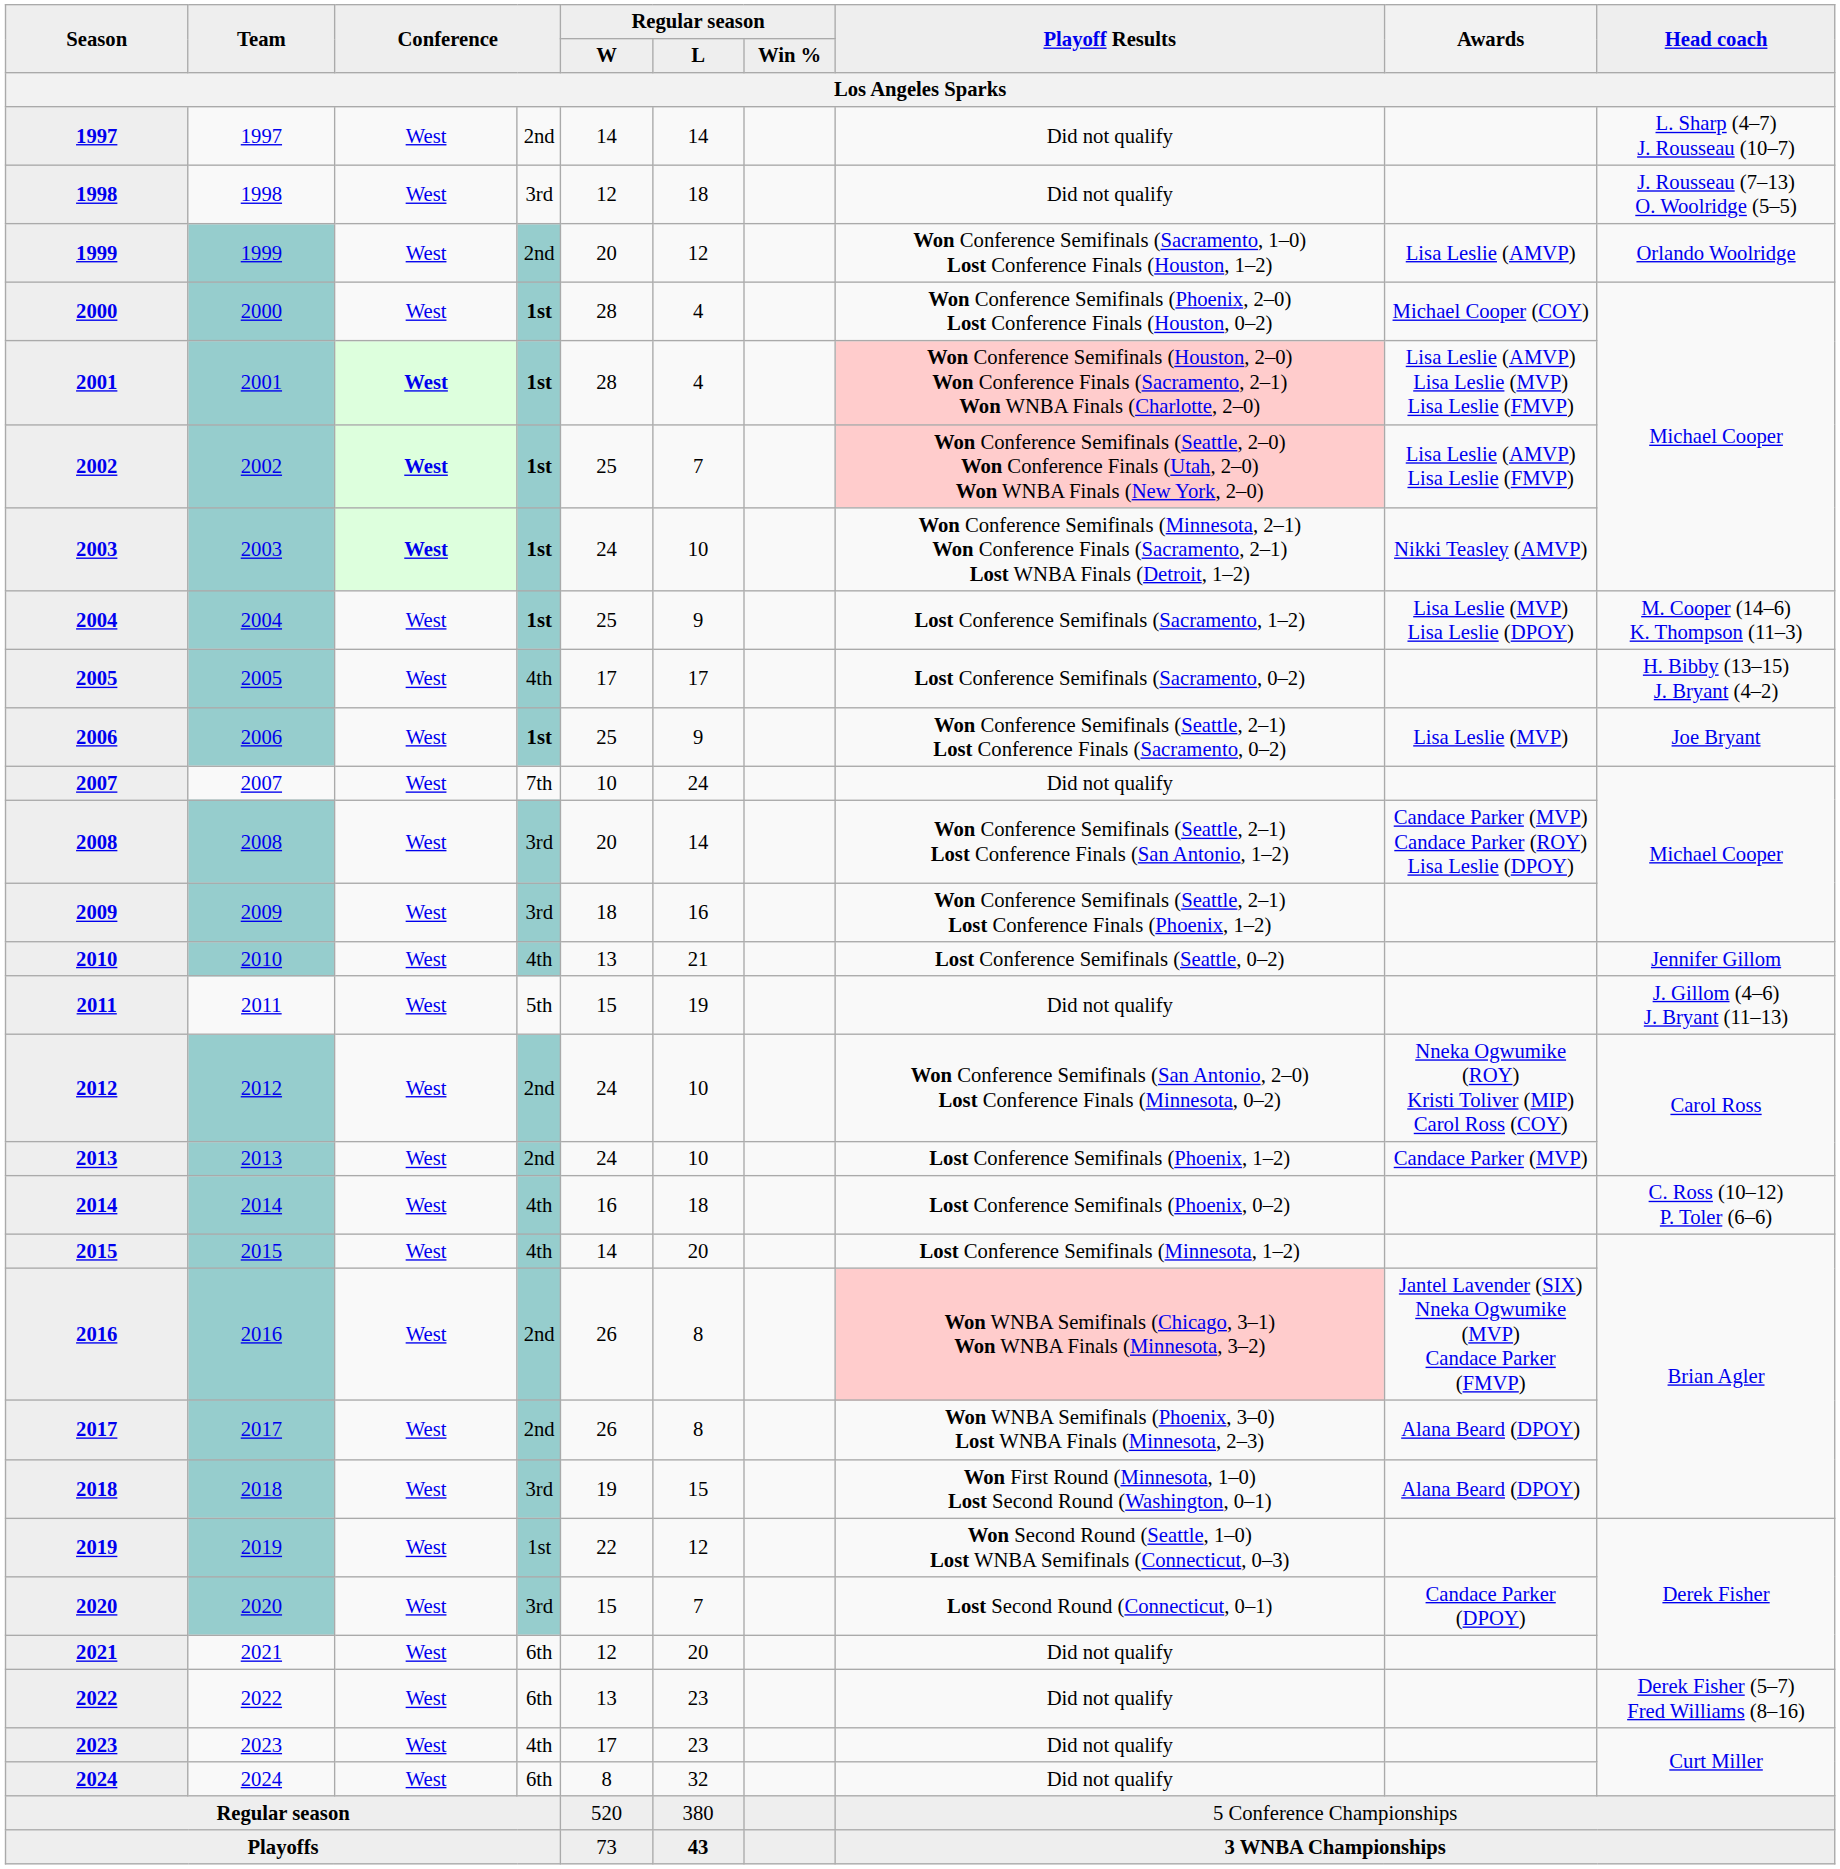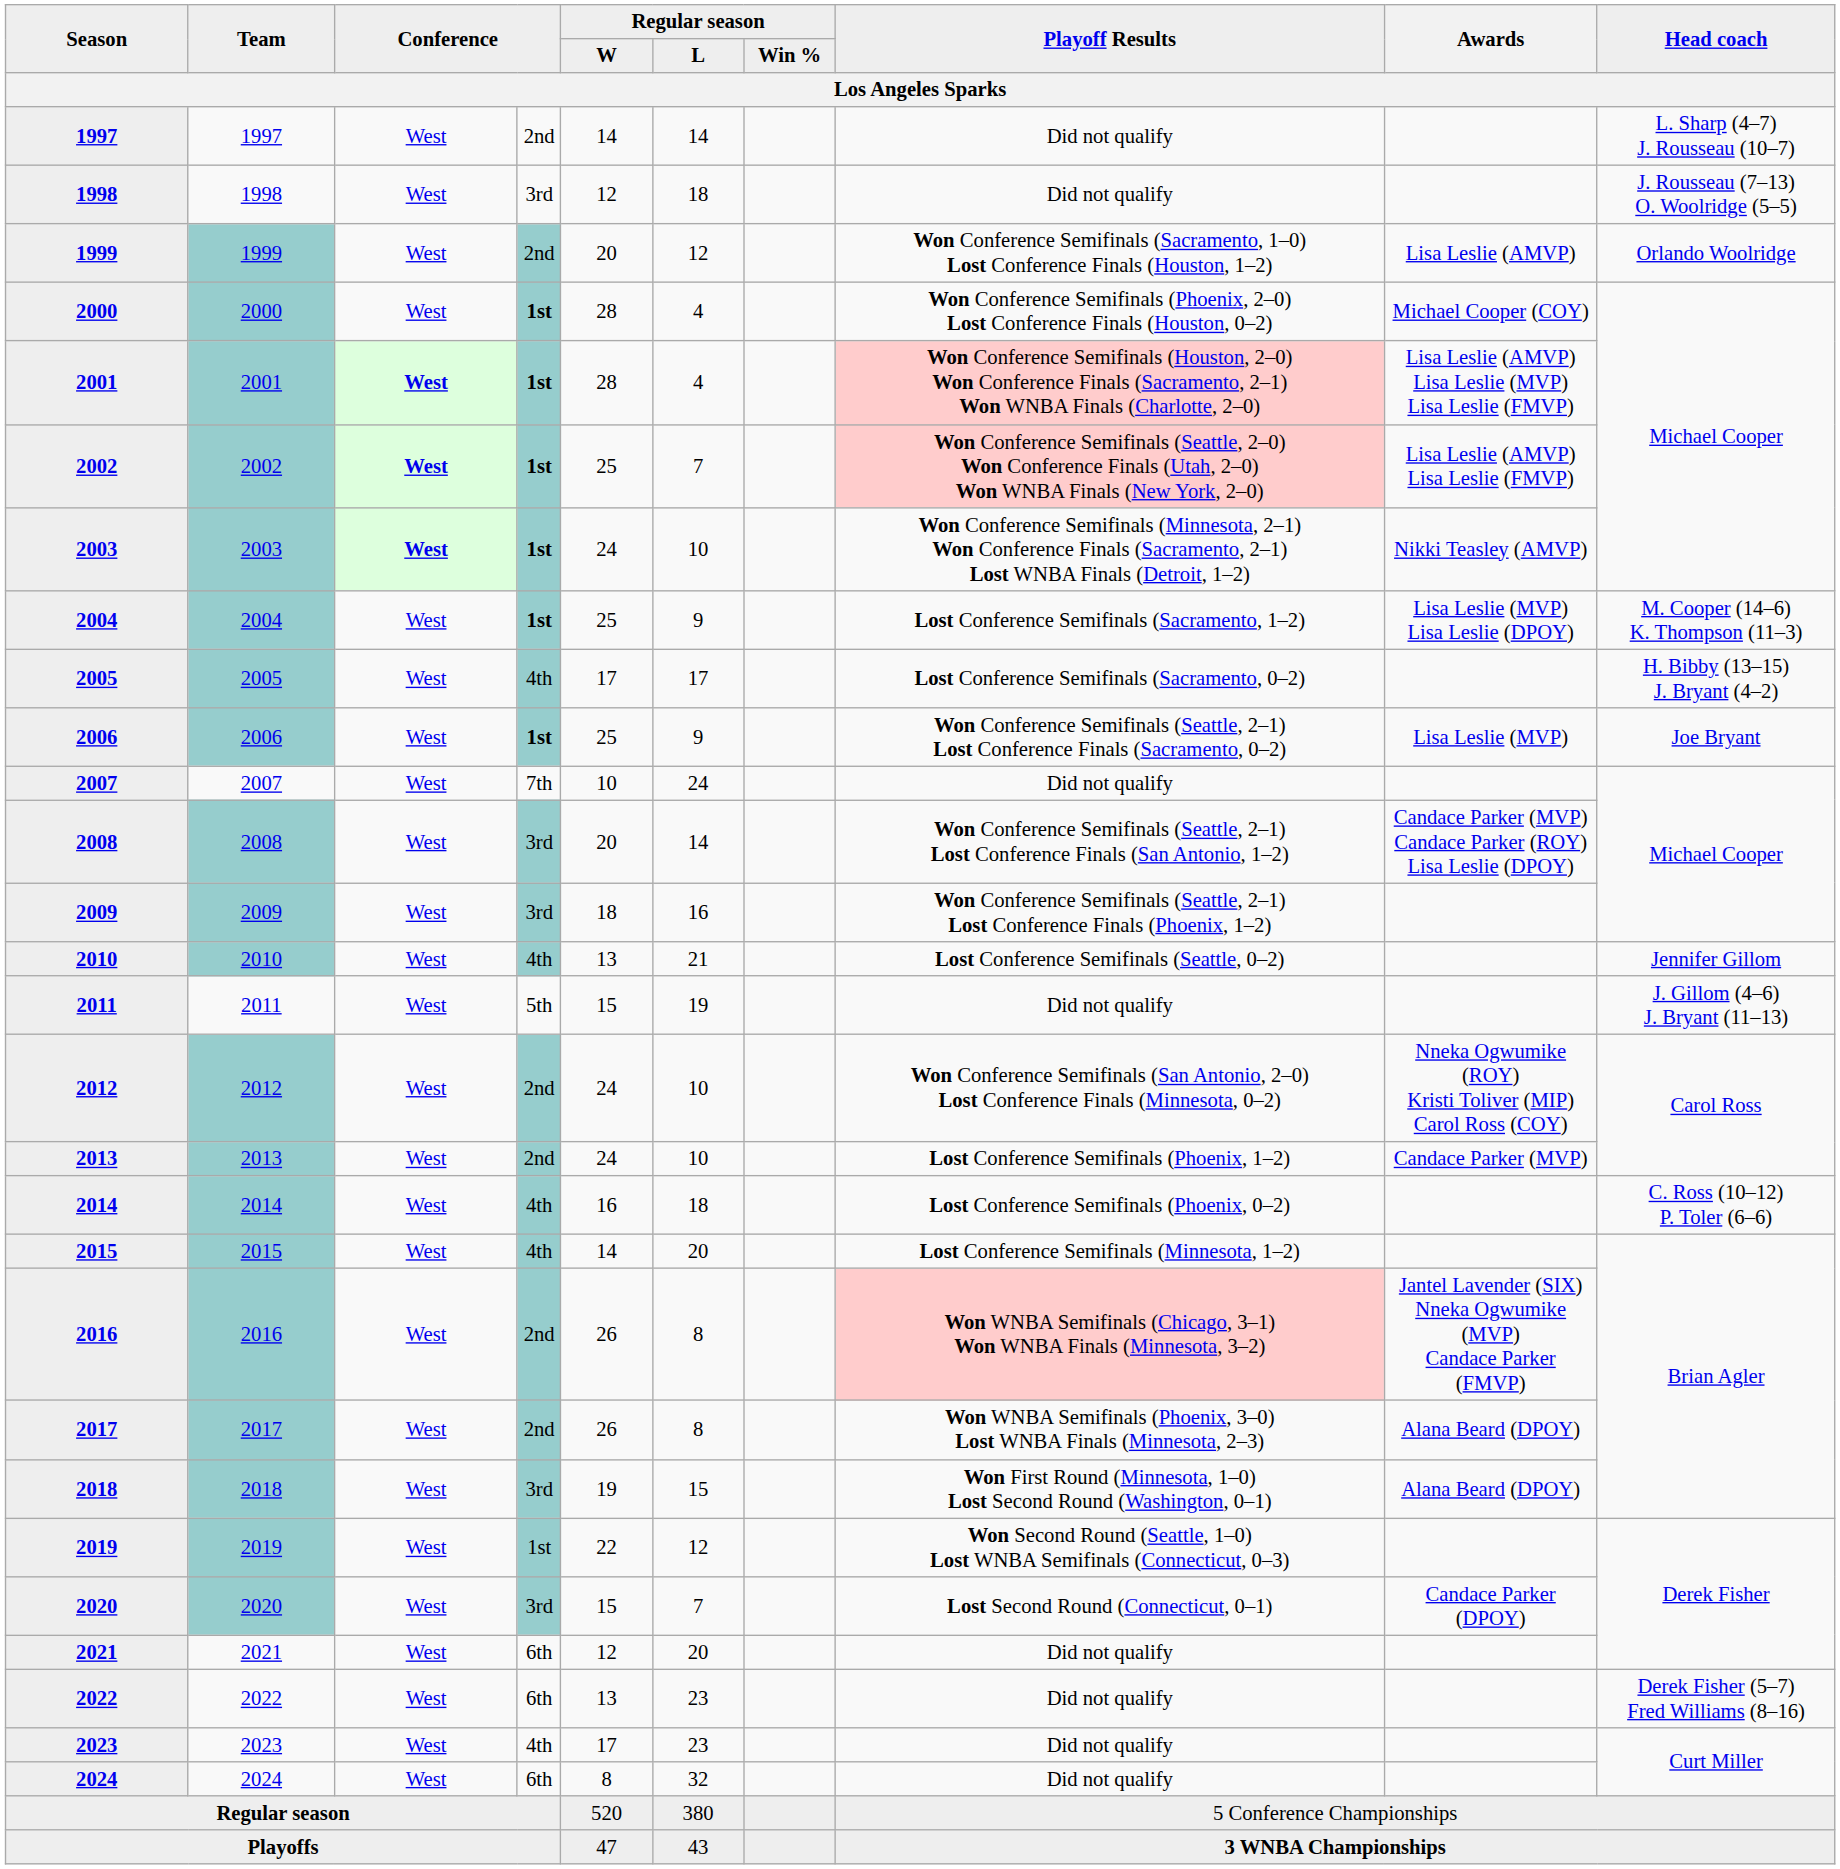(607, 1846) 73 -> (607, 1846) 47
(698, 1846) bold -> (698, 1846) normal
